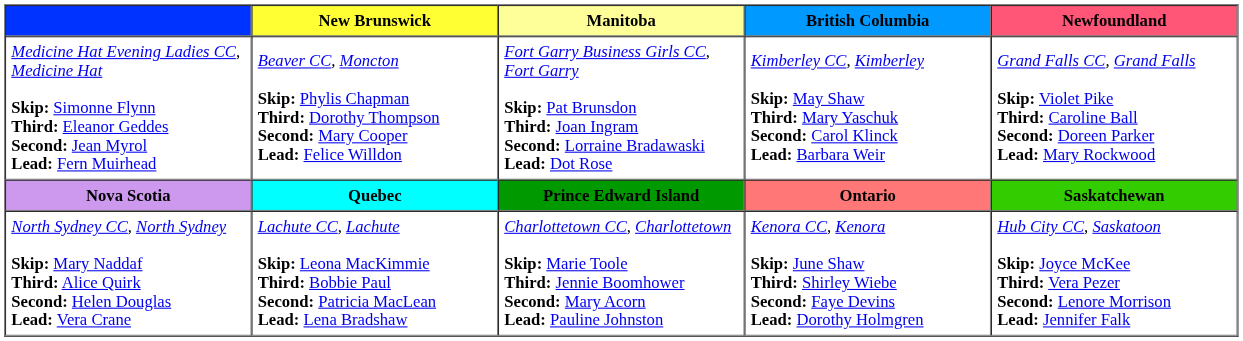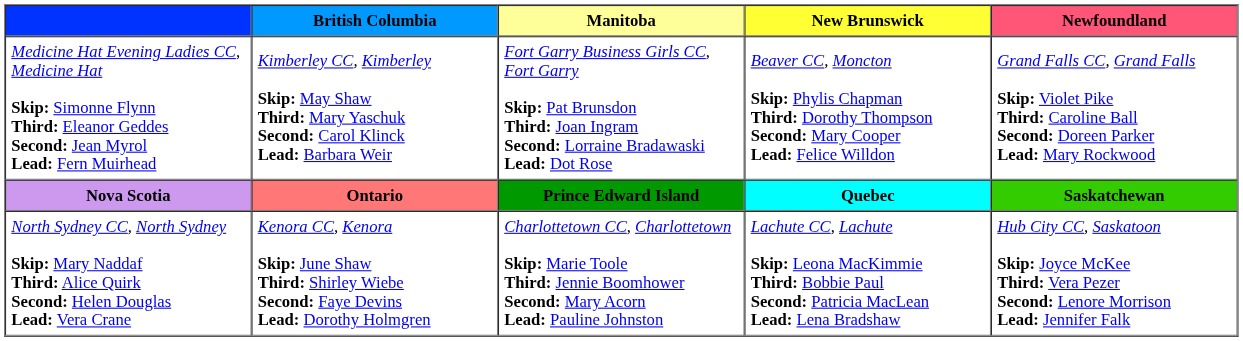columns swapped: (868, 20) <-> (375, 20)
